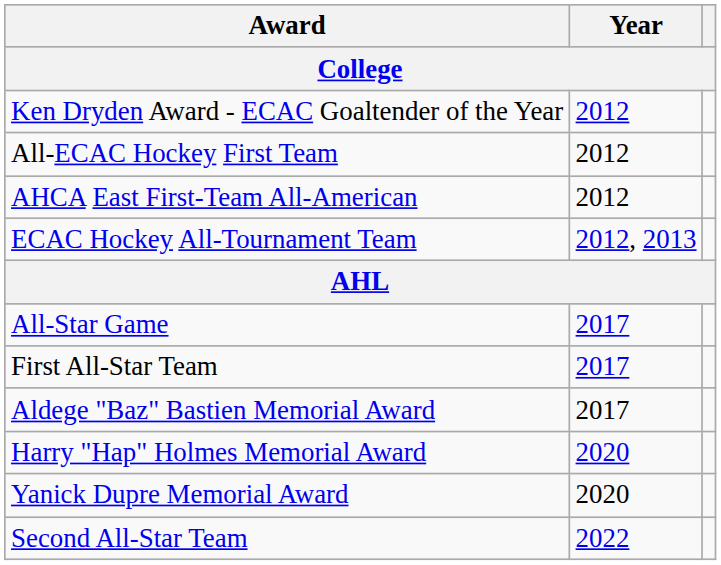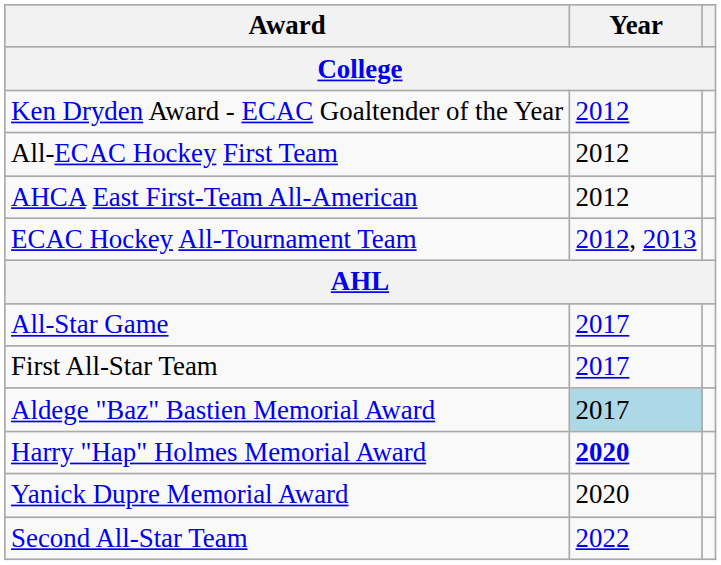(602, 409) no background -> (602, 409) lightblue background
(602, 452) normal -> (602, 452) bold
